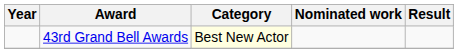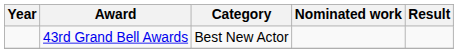(241, 37) lightyellow background -> (241, 37) no background
